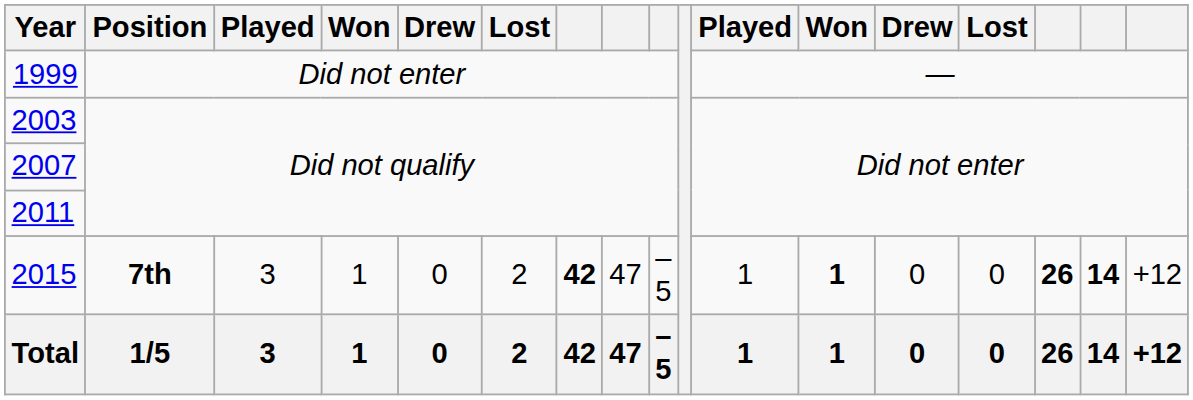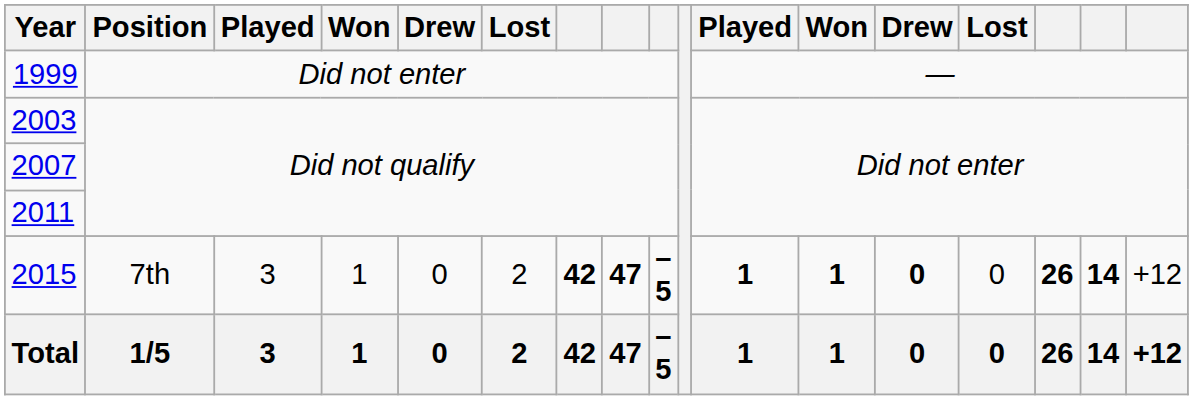(150, 274) bold -> (150, 274) normal
(626, 274) normal -> (626, 274) bold
(663, 274) normal -> (663, 274) bold
(745, 274) normal -> (745, 274) bold
(917, 274) normal -> (917, 274) bold
